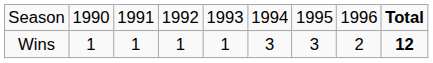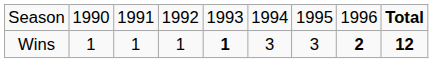(225, 44) normal -> (225, 44) bold
(359, 44) normal -> (359, 44) bold
